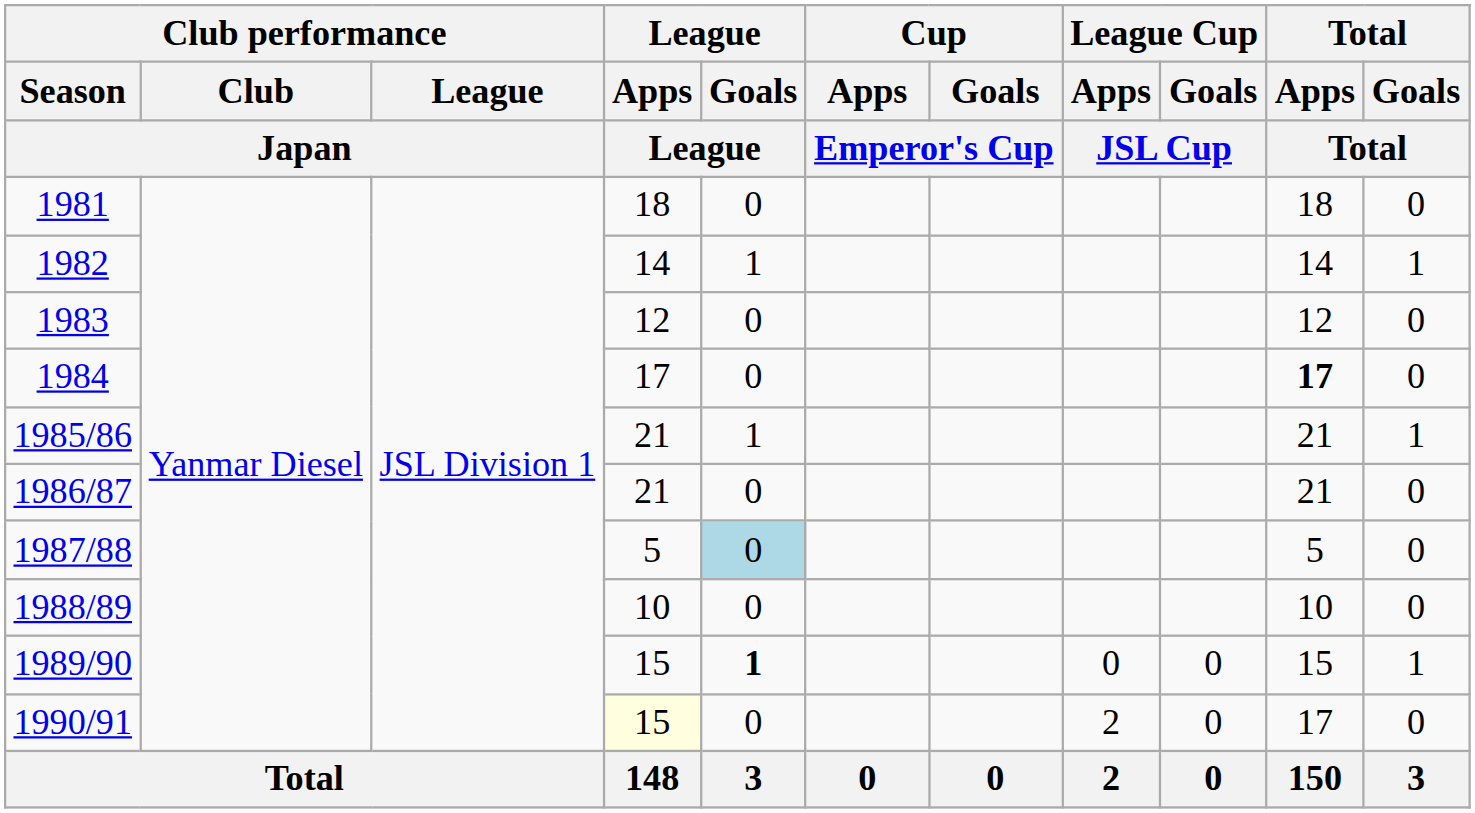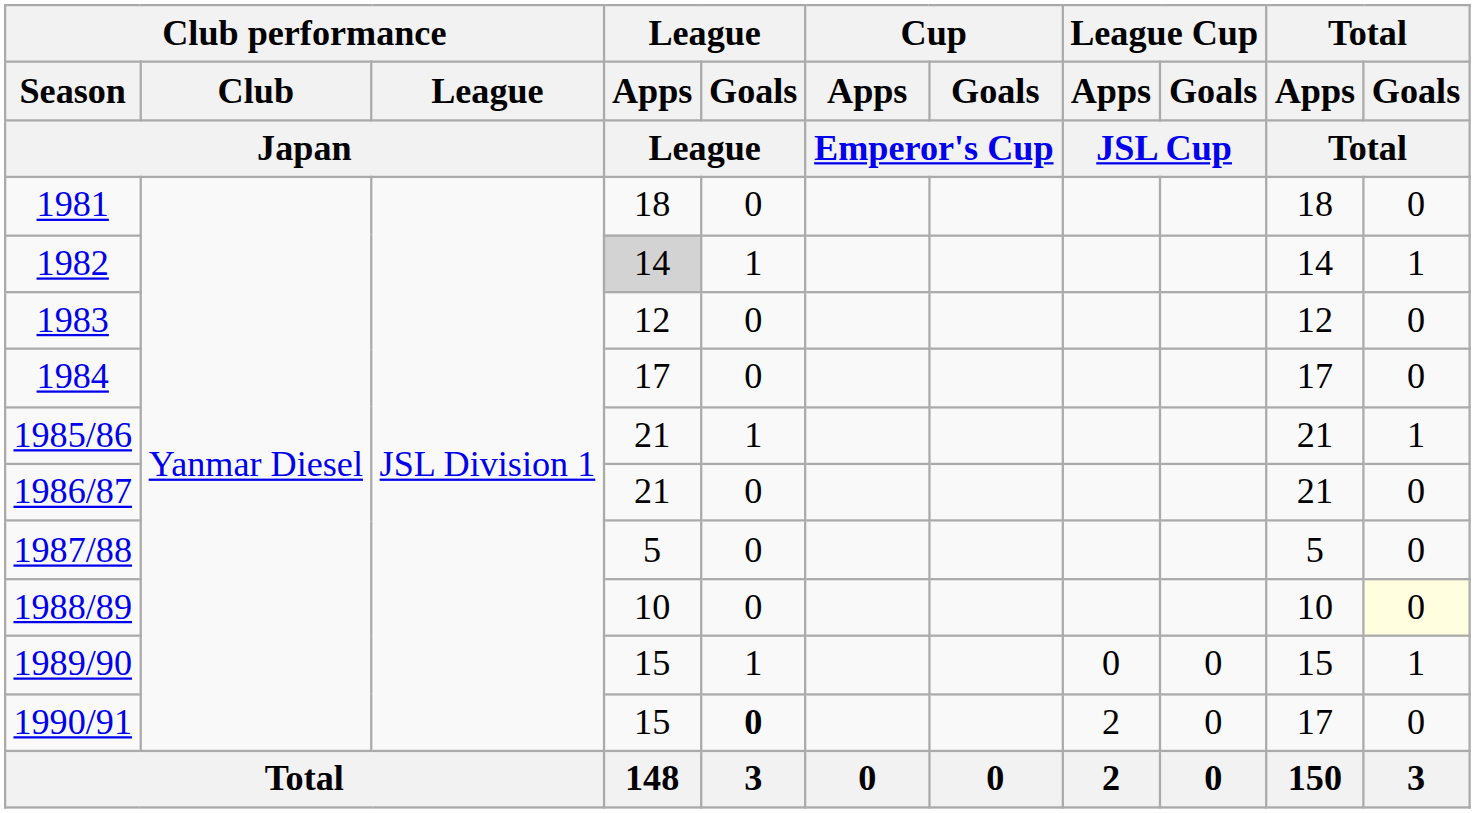(652, 262) no background -> (652, 262) lightgrey background
(1315, 377) bold -> (1315, 377) normal
(753, 549) lightblue background -> (753, 549) no background
(1416, 606) no background -> (1416, 606) lightyellow background
(753, 663) bold -> (753, 663) normal
(652, 721) lightyellow background -> (652, 721) no background
(753, 721) normal -> (753, 721) bold
